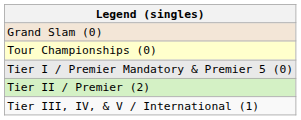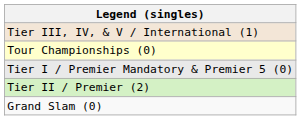(55, 32) Grand Slam (0) -> (133, 32) Tier III, IV, & V / International (1)
(133, 106) Tier III, IV, & V / International (1) -> (55, 106) Grand Slam (0)
